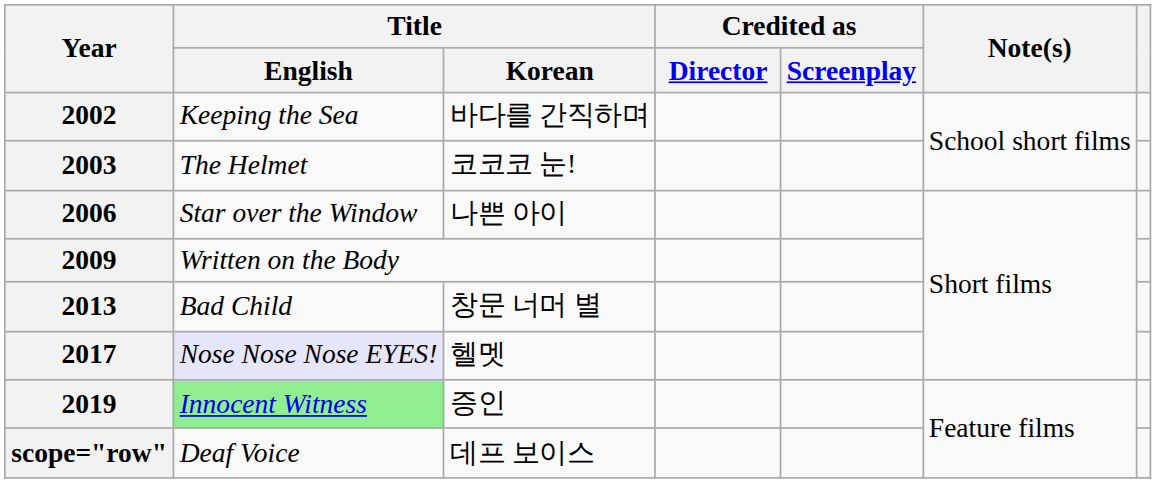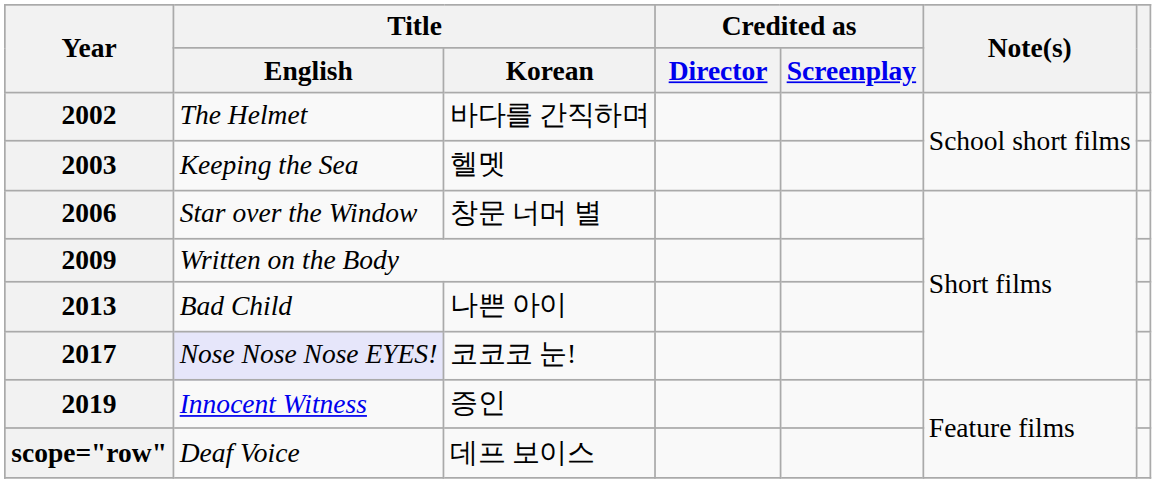(269, 116) Keeping the Sea -> (243, 116) The Helmet
(243, 164) The Helmet -> (269, 164) Keeping the Sea
(513, 164) 코코코 눈! -> (478, 164) 헬멧
(508, 212) 나쁜 아이 -> (526, 212) 창문 너머 별
(526, 305) 창문 너머 별 -> (508, 305) 나쁜 아이
(478, 354) 헬멧 -> (513, 354) 코코코 눈!
(273, 403) lightgreen background -> (273, 403) no background
